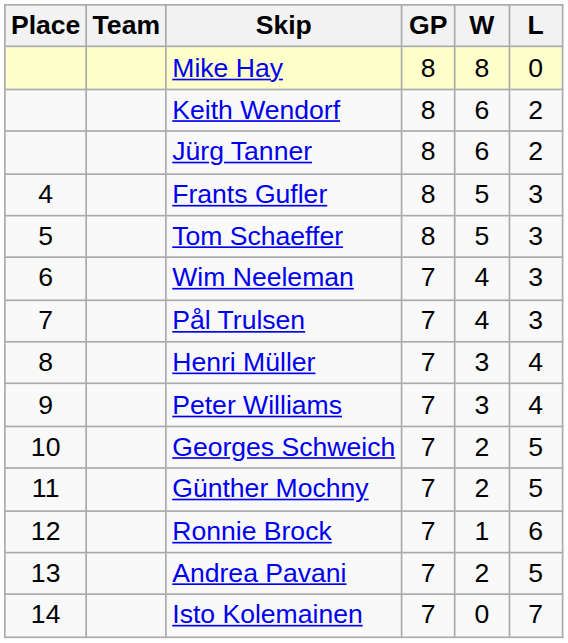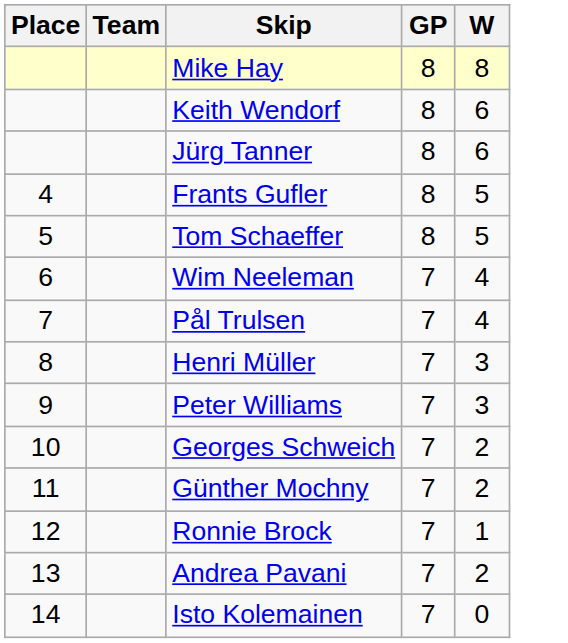- column: (536, 25)
